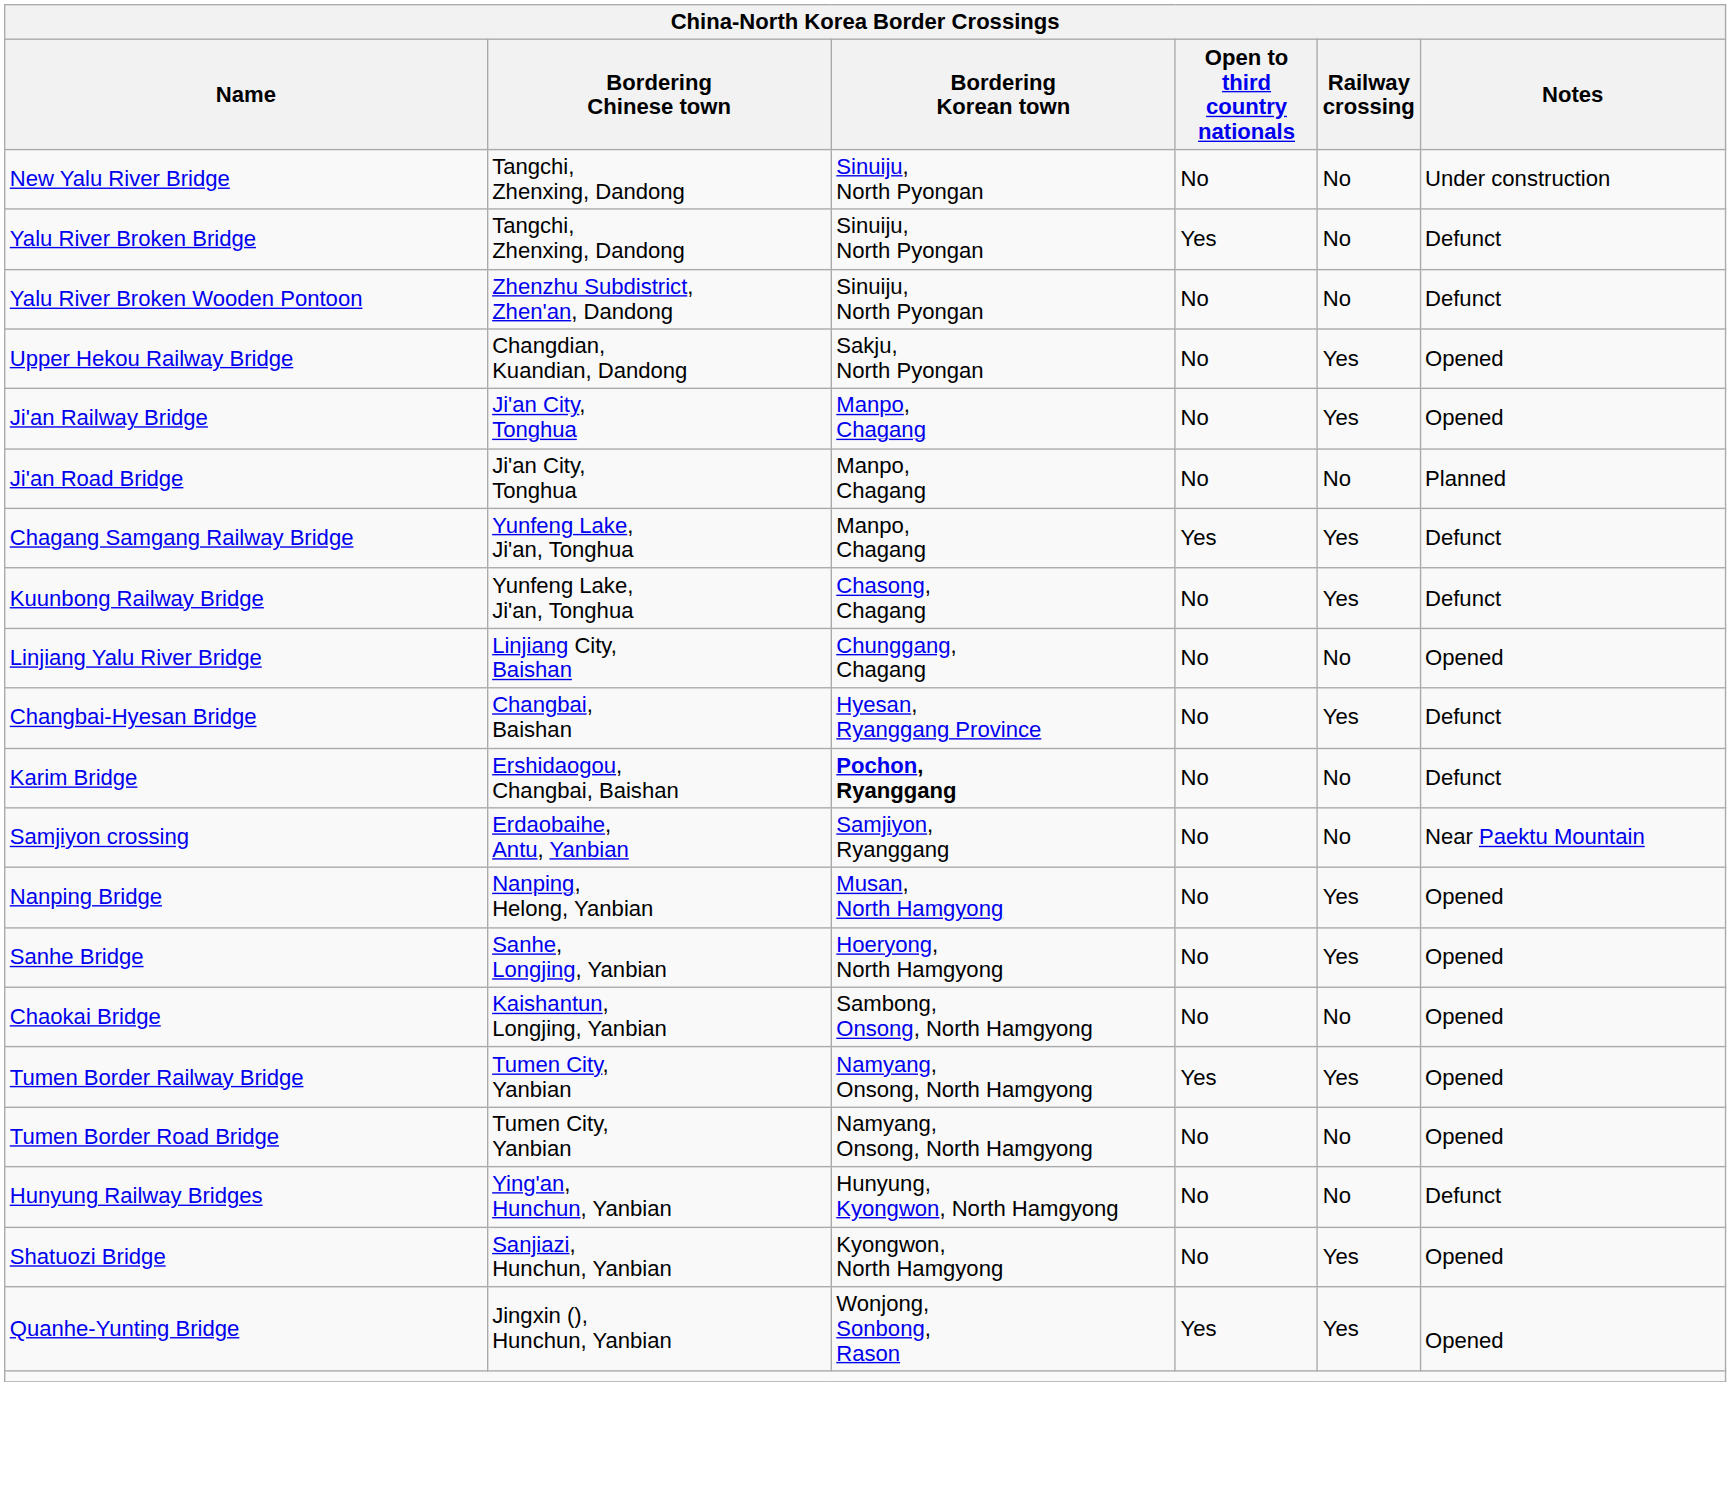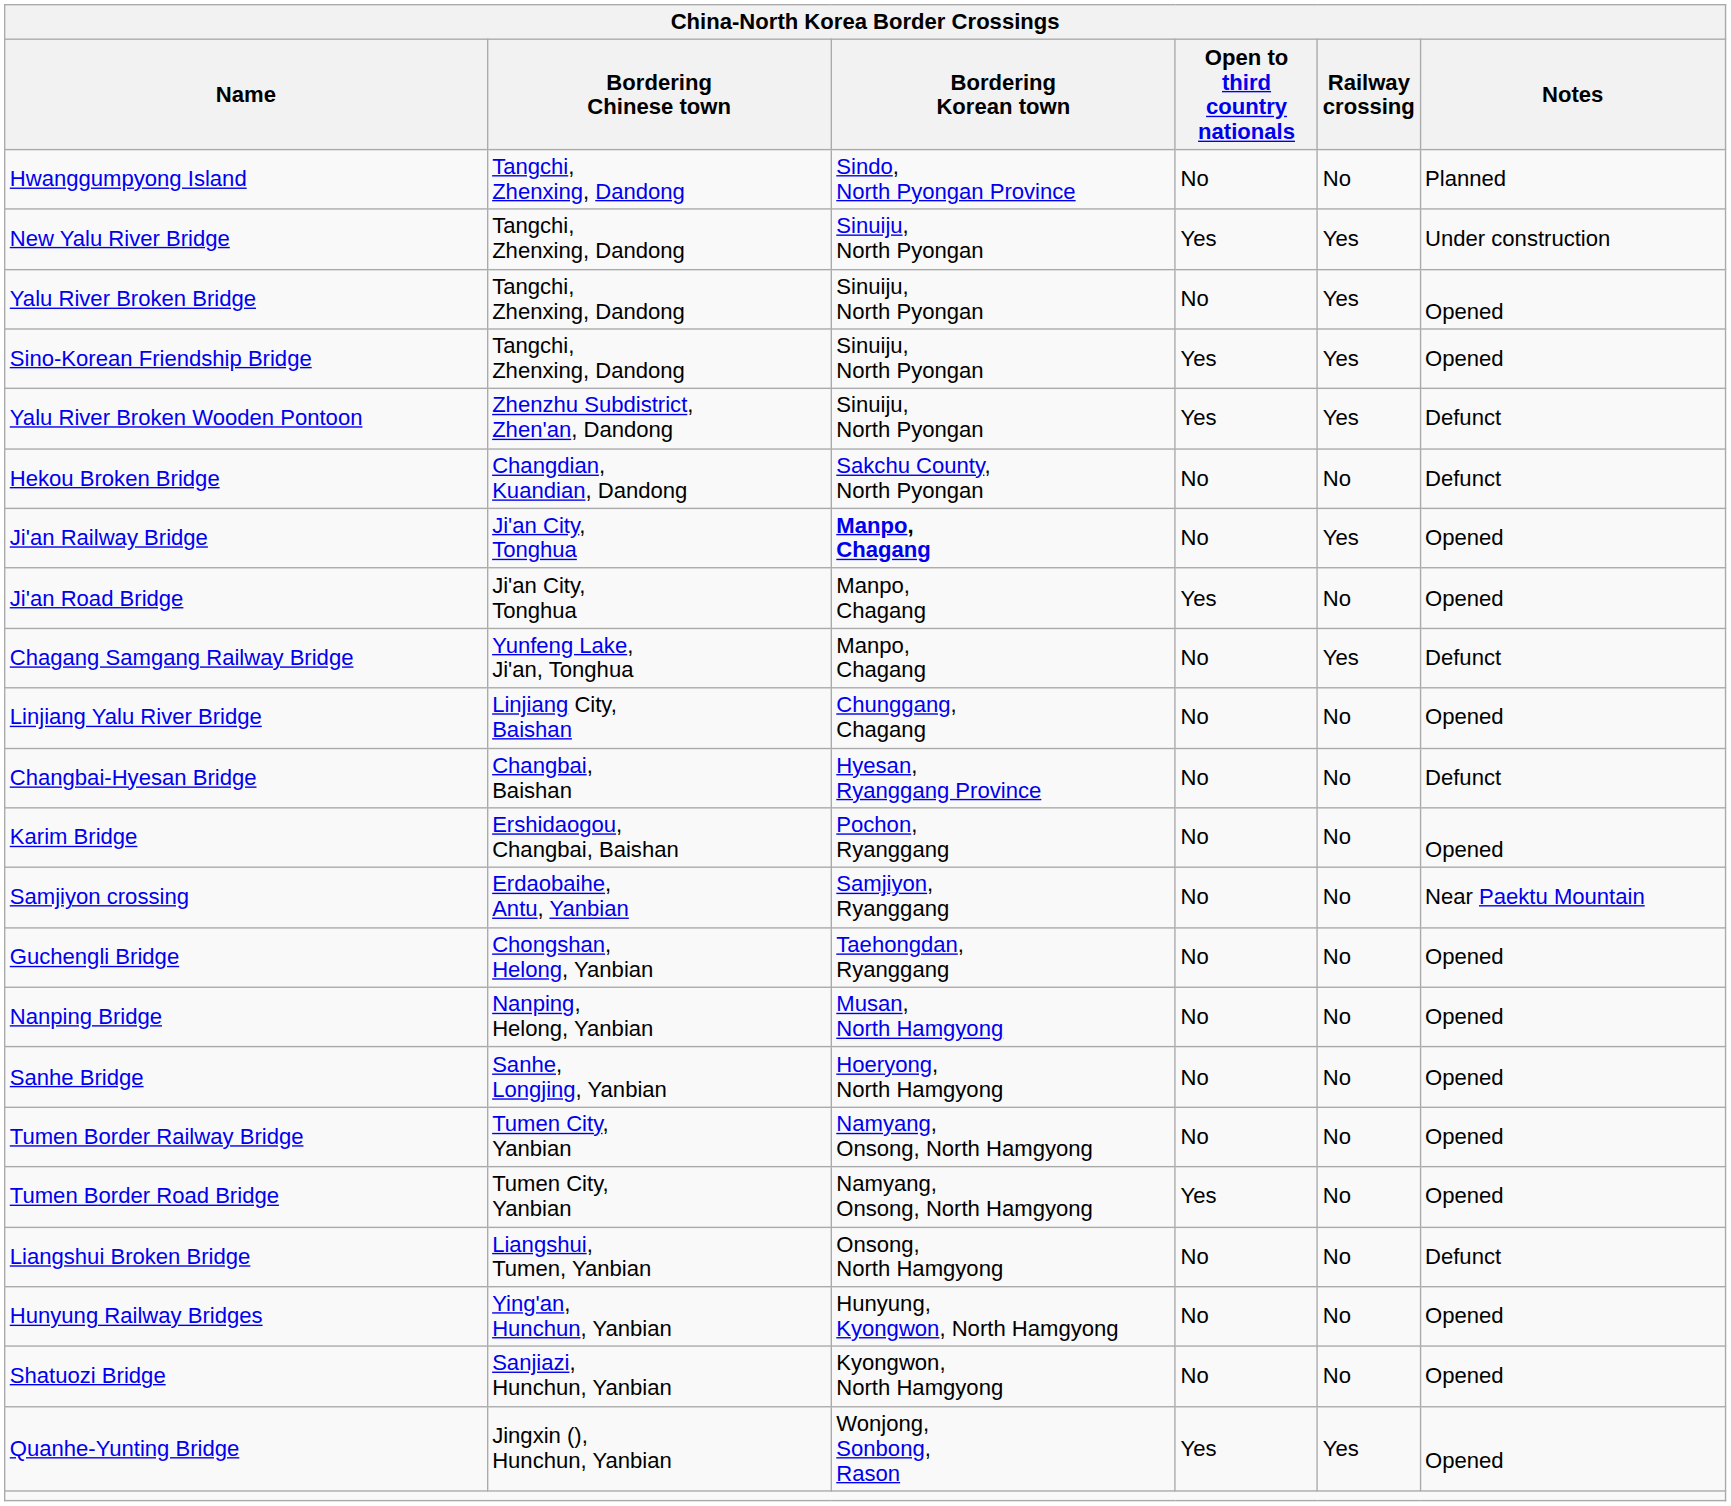+ row: (128, 178)
(1195, 178) No -> (1198, 238) Yes
(1337, 178) No -> (1341, 238) Yes
(1198, 238) Yes -> (1195, 298) No
(1337, 238) No -> (1341, 298) Yes
(1463, 238) Defunct -> (1464, 311) Opened
+ row: (161, 358)
(1195, 298) No -> (1198, 418) Yes
(1337, 298) No -> (1341, 418) Yes
+ row: (115, 478)
- row: (152, 358)
(881, 418) normal -> (884, 538) bold
(1195, 478) No -> (1198, 597) Yes
(1466, 478) Planned -> (1464, 597) Opened
(1198, 538) Yes -> (1195, 657) No
- row: (137, 597)
(1341, 717) Yes -> (1337, 777) No
(896, 777) bold -> (893, 837) normal
(1463, 777) Defunct -> (1464, 849) Opened
+ row: (94, 957)
(1341, 897) Yes -> (1337, 1016) No
(1341, 957) Yes -> (1337, 1076) No
- row: (85, 1016)
(1198, 1076) Yes -> (1195, 1136) No
(1341, 1076) Yes -> (1337, 1136) No
(1195, 1136) No -> (1198, 1196) Yes
+ row: (130, 1256)
(1463, 1196) Defunct -> (1464, 1316) Opened
(1341, 1256) Yes -> (1337, 1376) No
